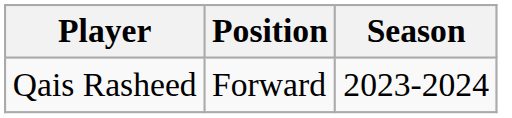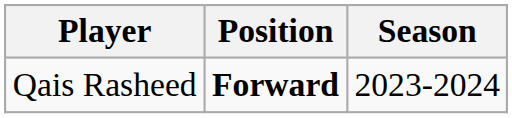(269, 84) normal -> (276, 84) bold
